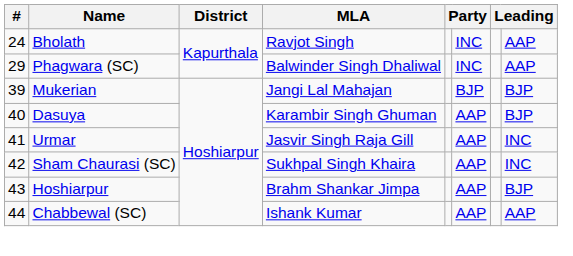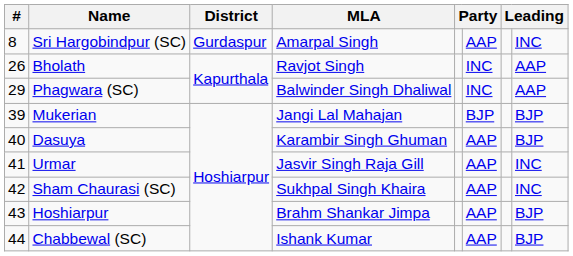+ row: (109, 41)
(17, 41) 24 -> (17, 66) 26
(520, 213) AAP -> (529, 238) BJP
